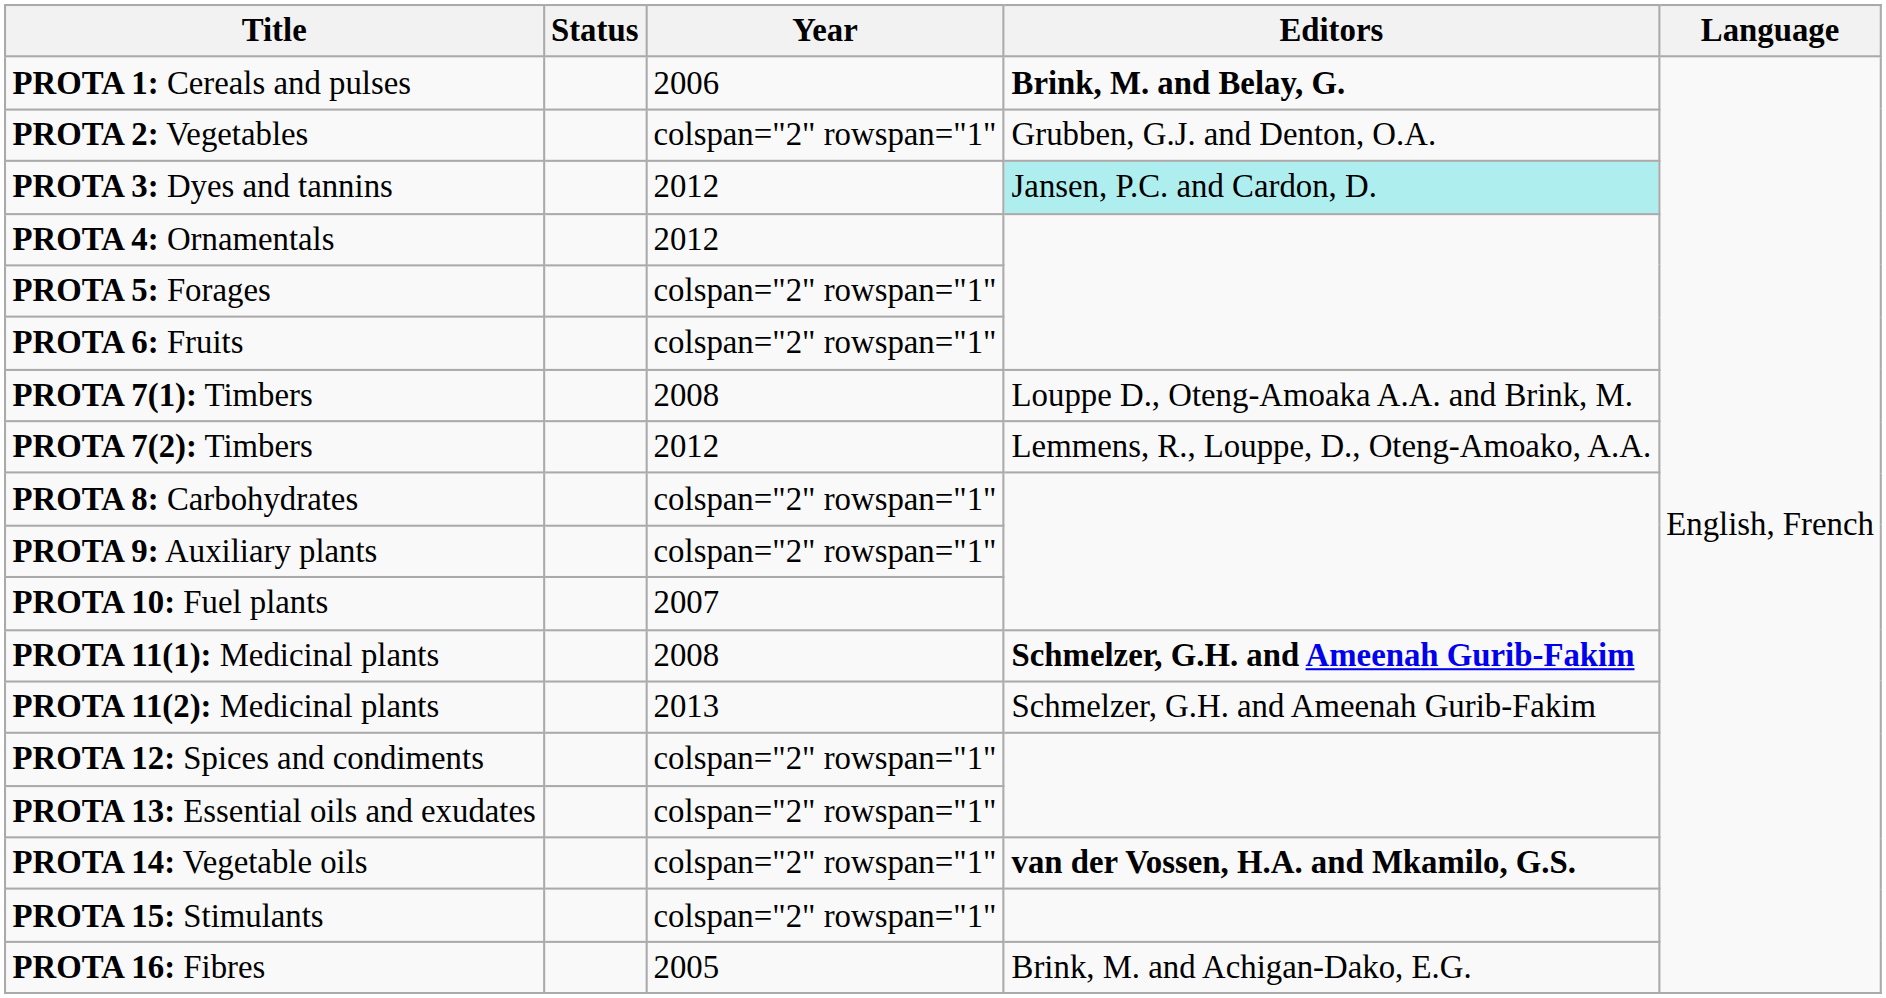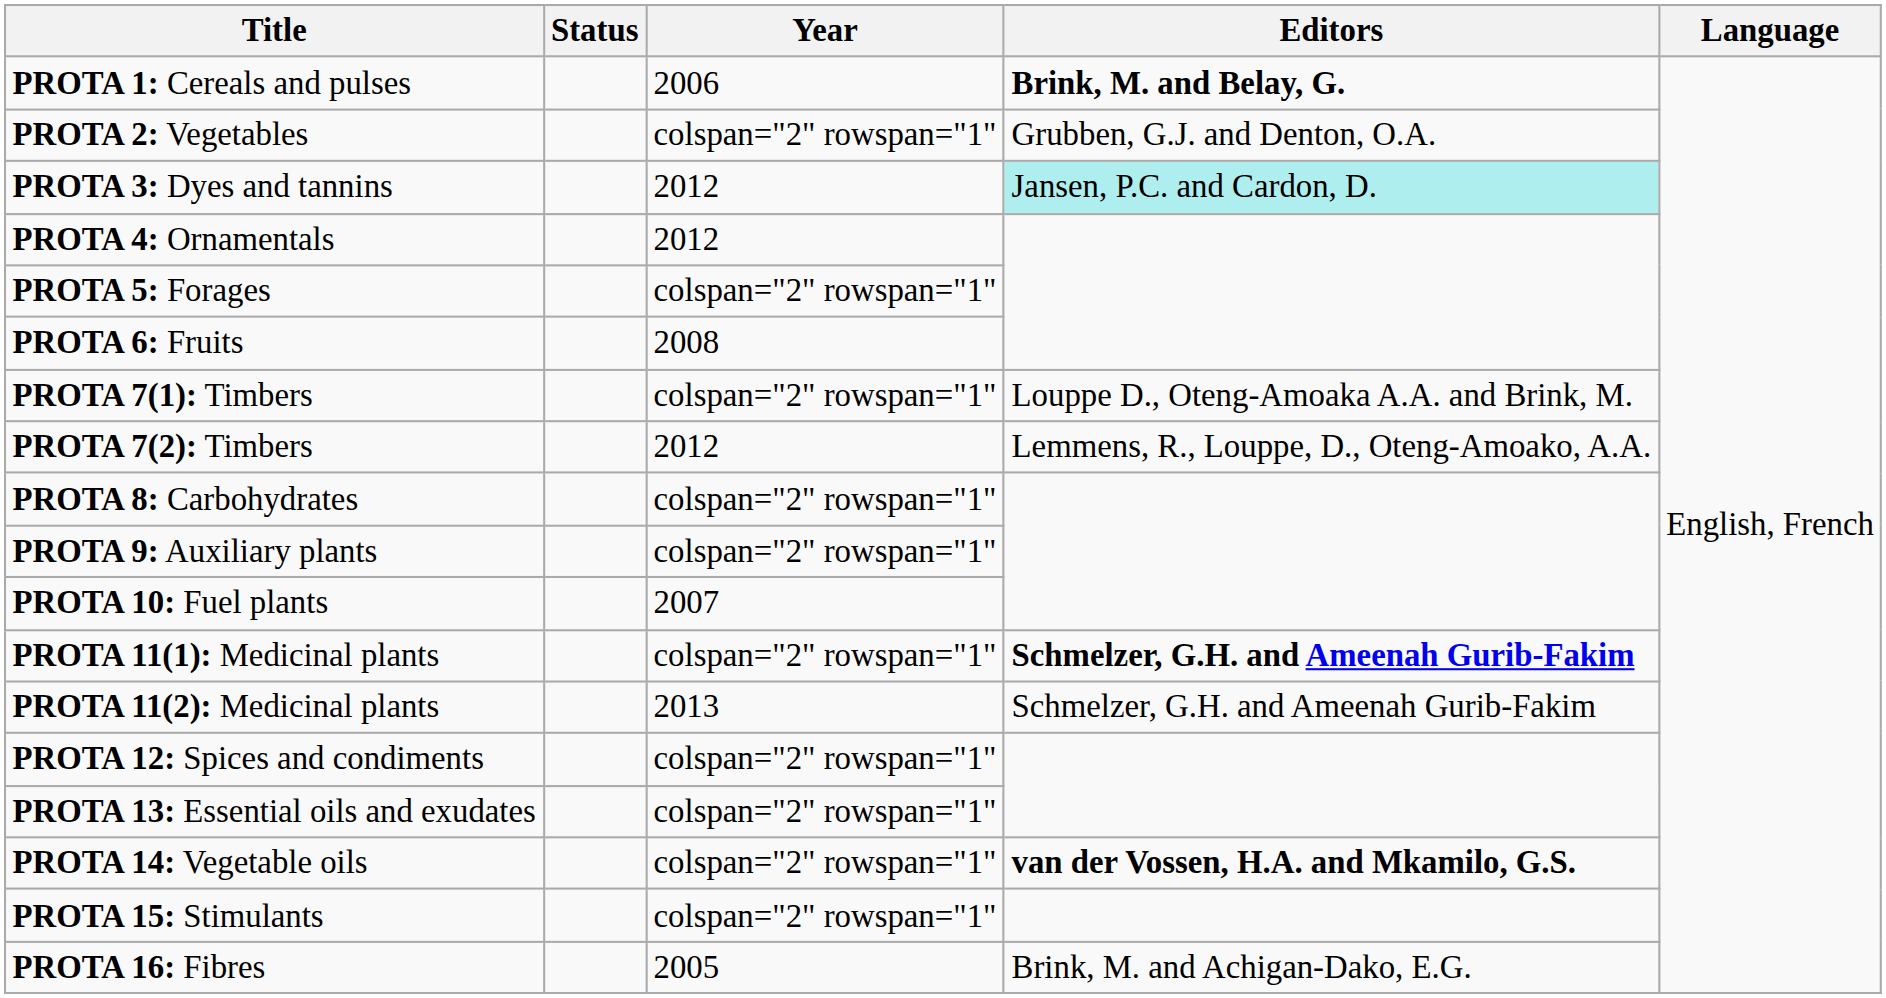(825, 342) colspan="2" rowspan="1" -> (686, 342) 2008
(686, 394) 2008 -> (825, 394) colspan="2" rowspan="1"
(686, 654) 2008 -> (825, 654) colspan="2" rowspan="1"
